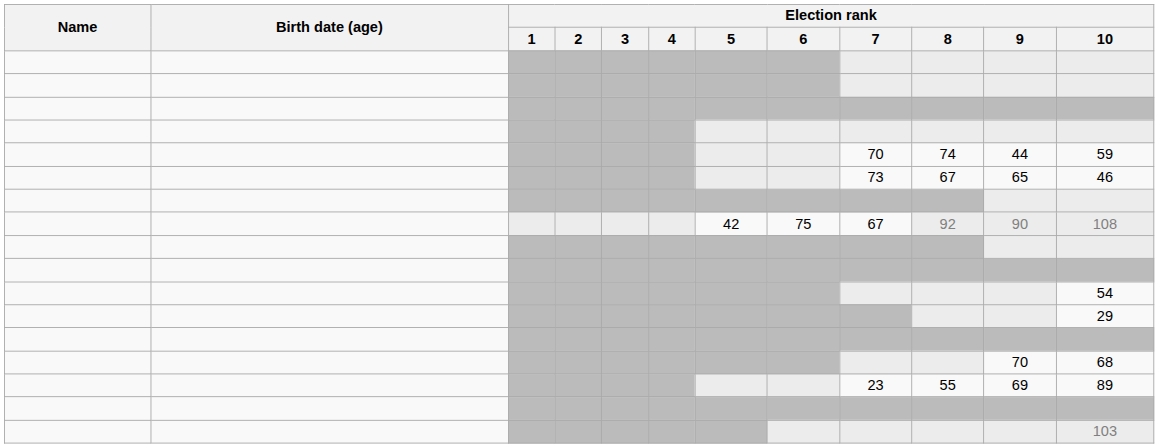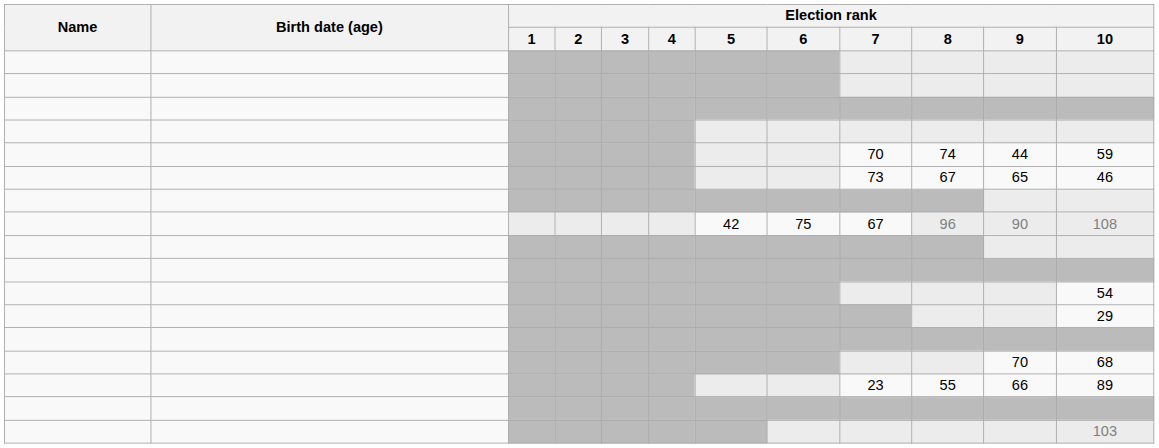(948, 223) 92 -> (948, 223) 96
(1020, 385) 69 -> (1020, 385) 66
